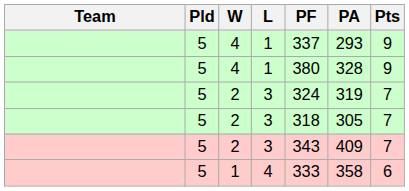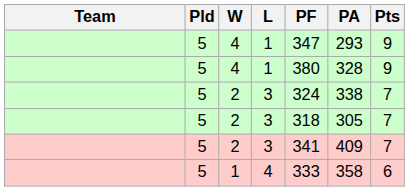(306, 43) 337 -> (306, 43) 347
(349, 95) 319 -> (349, 95) 338
(306, 146) 343 -> (306, 146) 341
